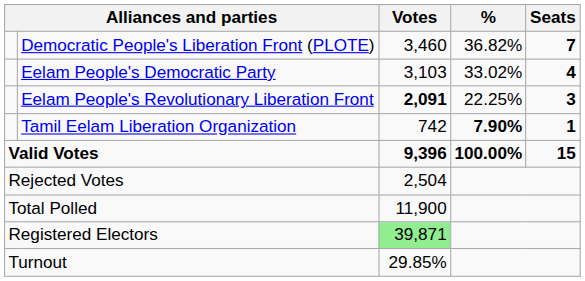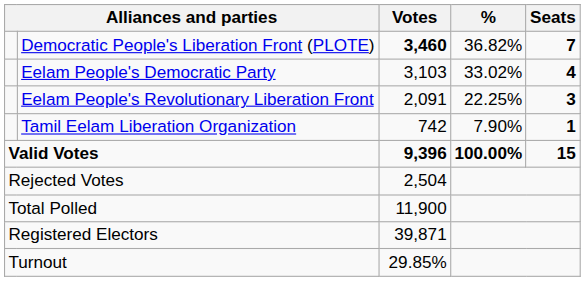(425, 45) normal -> (425, 45) bold
(425, 99) bold -> (425, 99) normal
(498, 126) bold -> (498, 126) normal
(420, 235) lightgreen background -> (420, 235) no background
